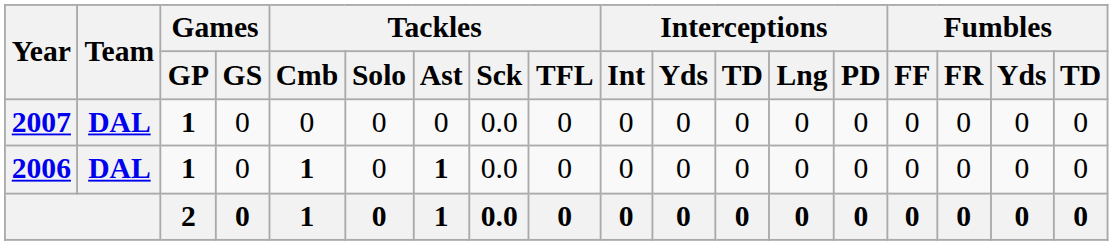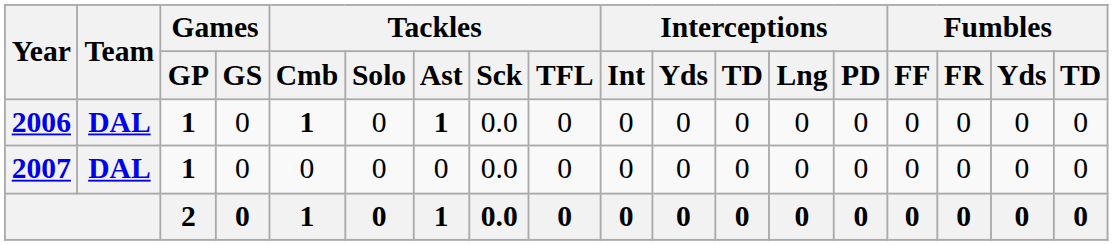rows swapped: (41, 168) <-> (41, 121)
